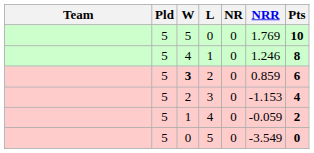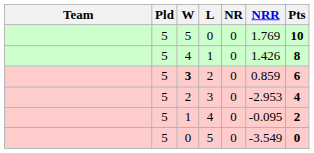(266, 55) 1.246 -> (266, 55) 1.426
(266, 96) -1.153 -> (266, 96) -2.953
(266, 117) -0.059 -> (266, 117) -0.095
